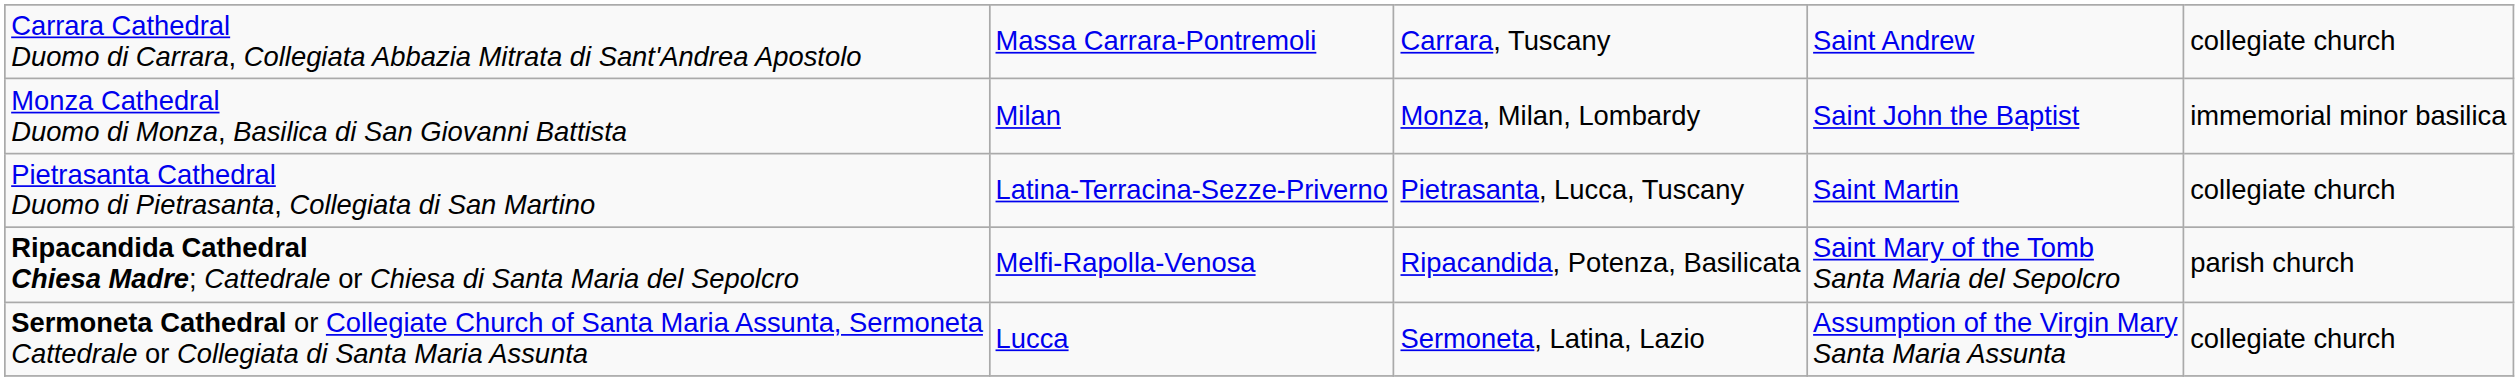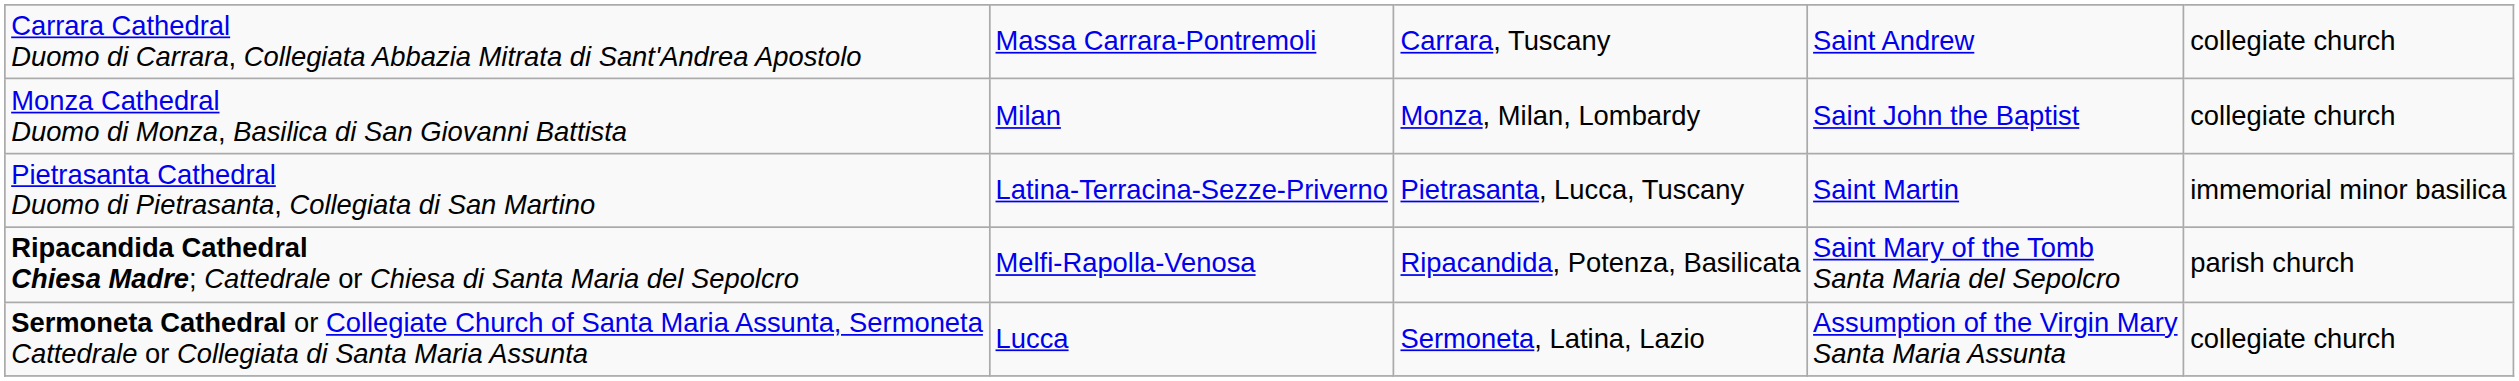(2348, 115) immemorial minor basilica -> (2293, 115) collegiate church
(2293, 189) collegiate church -> (2348, 189) immemorial minor basilica
